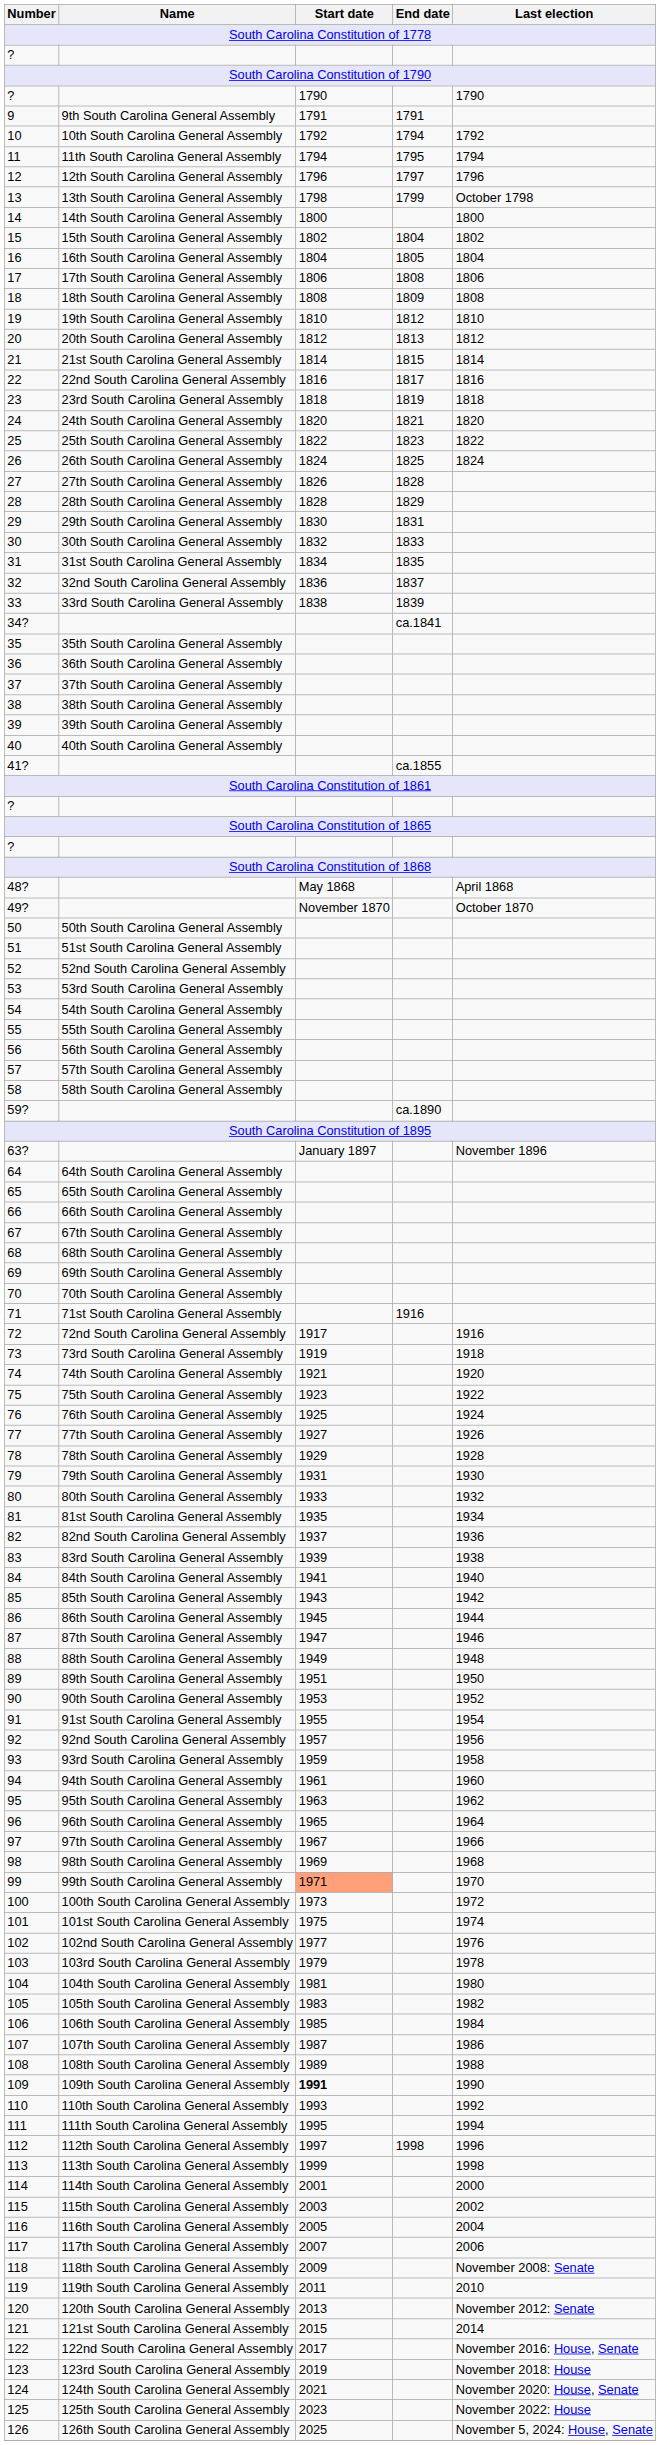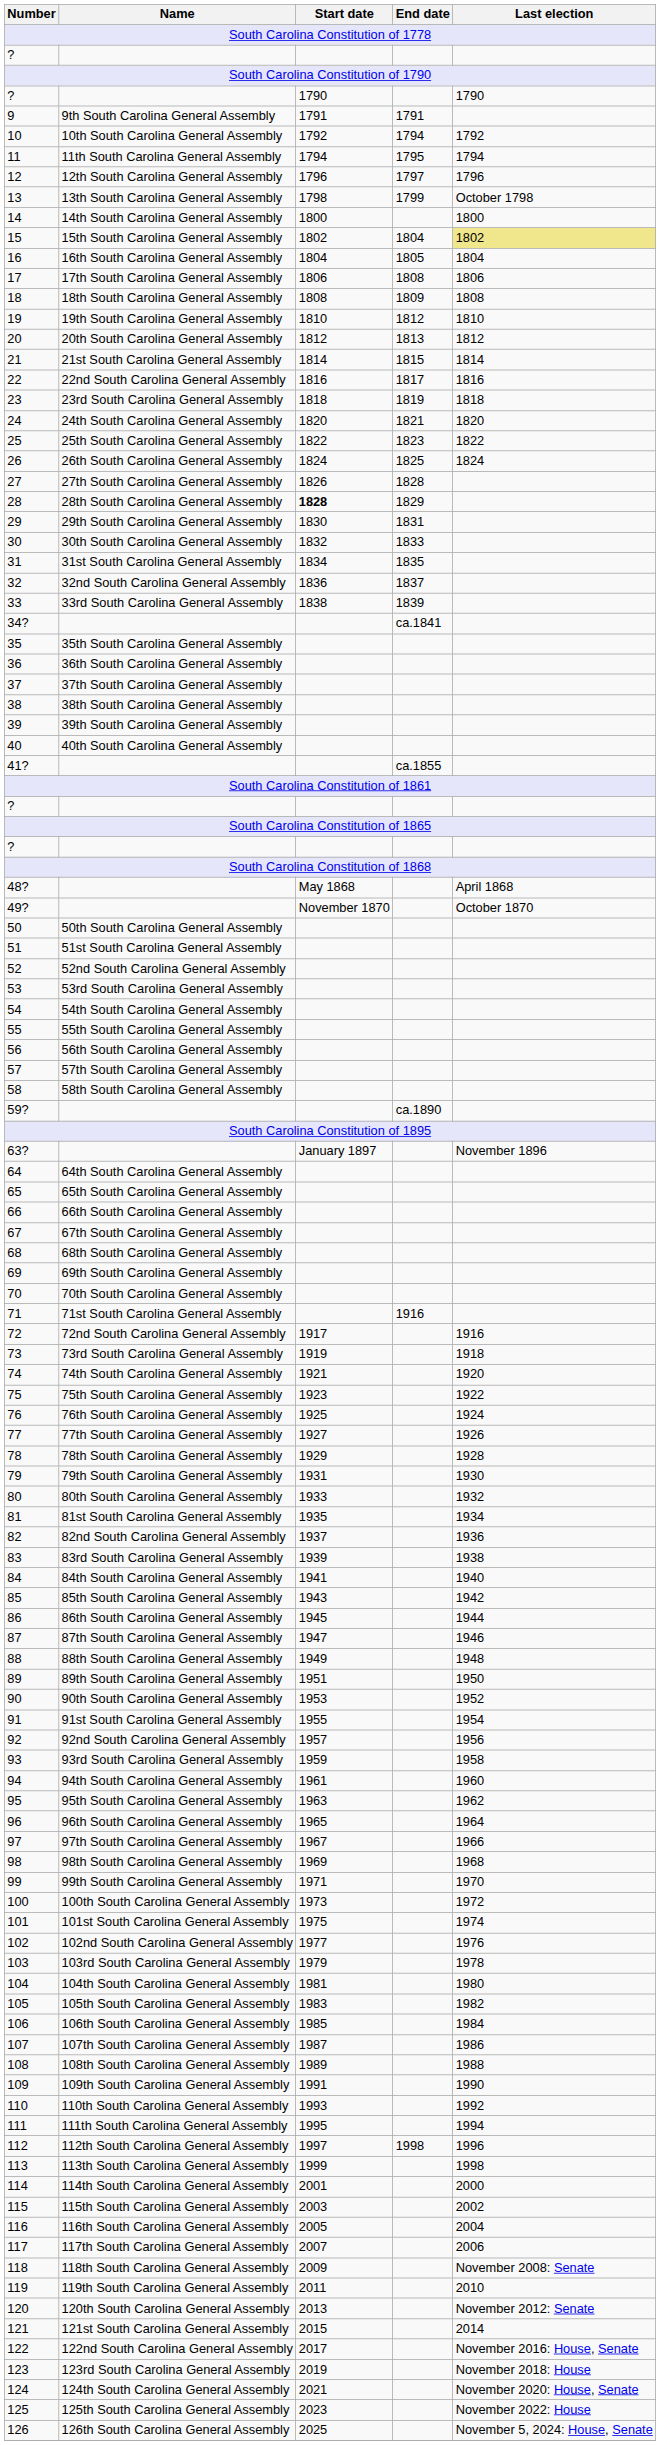(470, 237) no background -> (470, 237) khaki background
(313, 501) normal -> (313, 501) bold
(313, 1882) lightsalmon background -> (313, 1882) no background
(313, 2085) bold -> (313, 2085) normal
